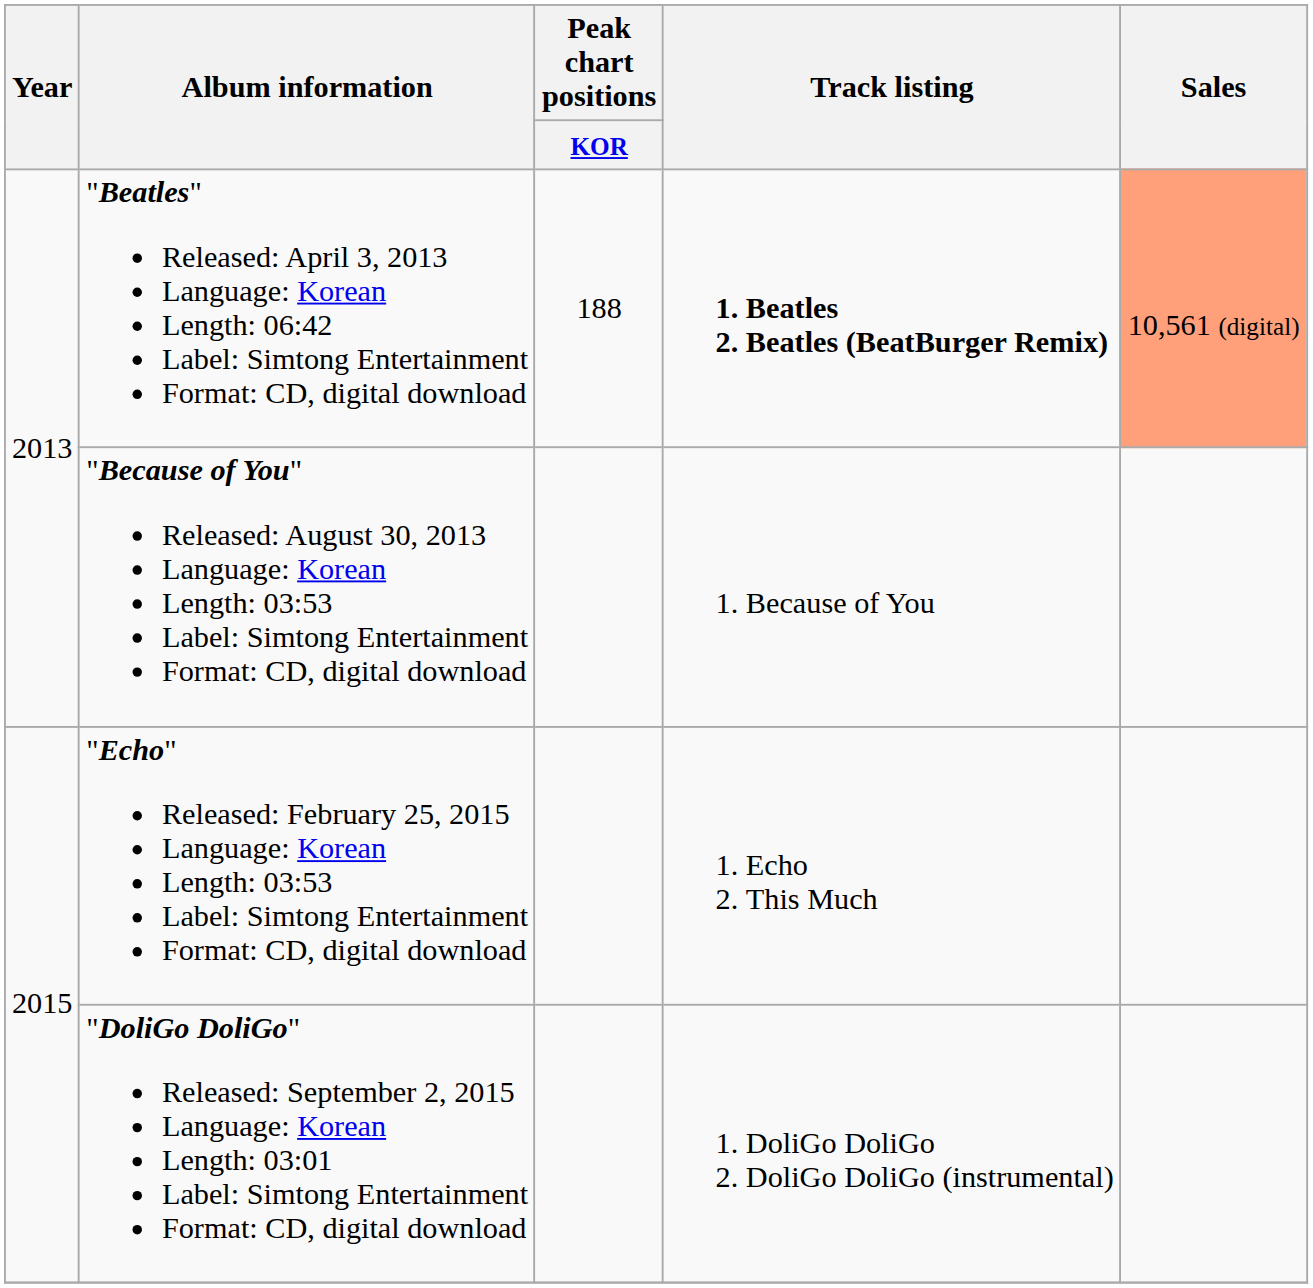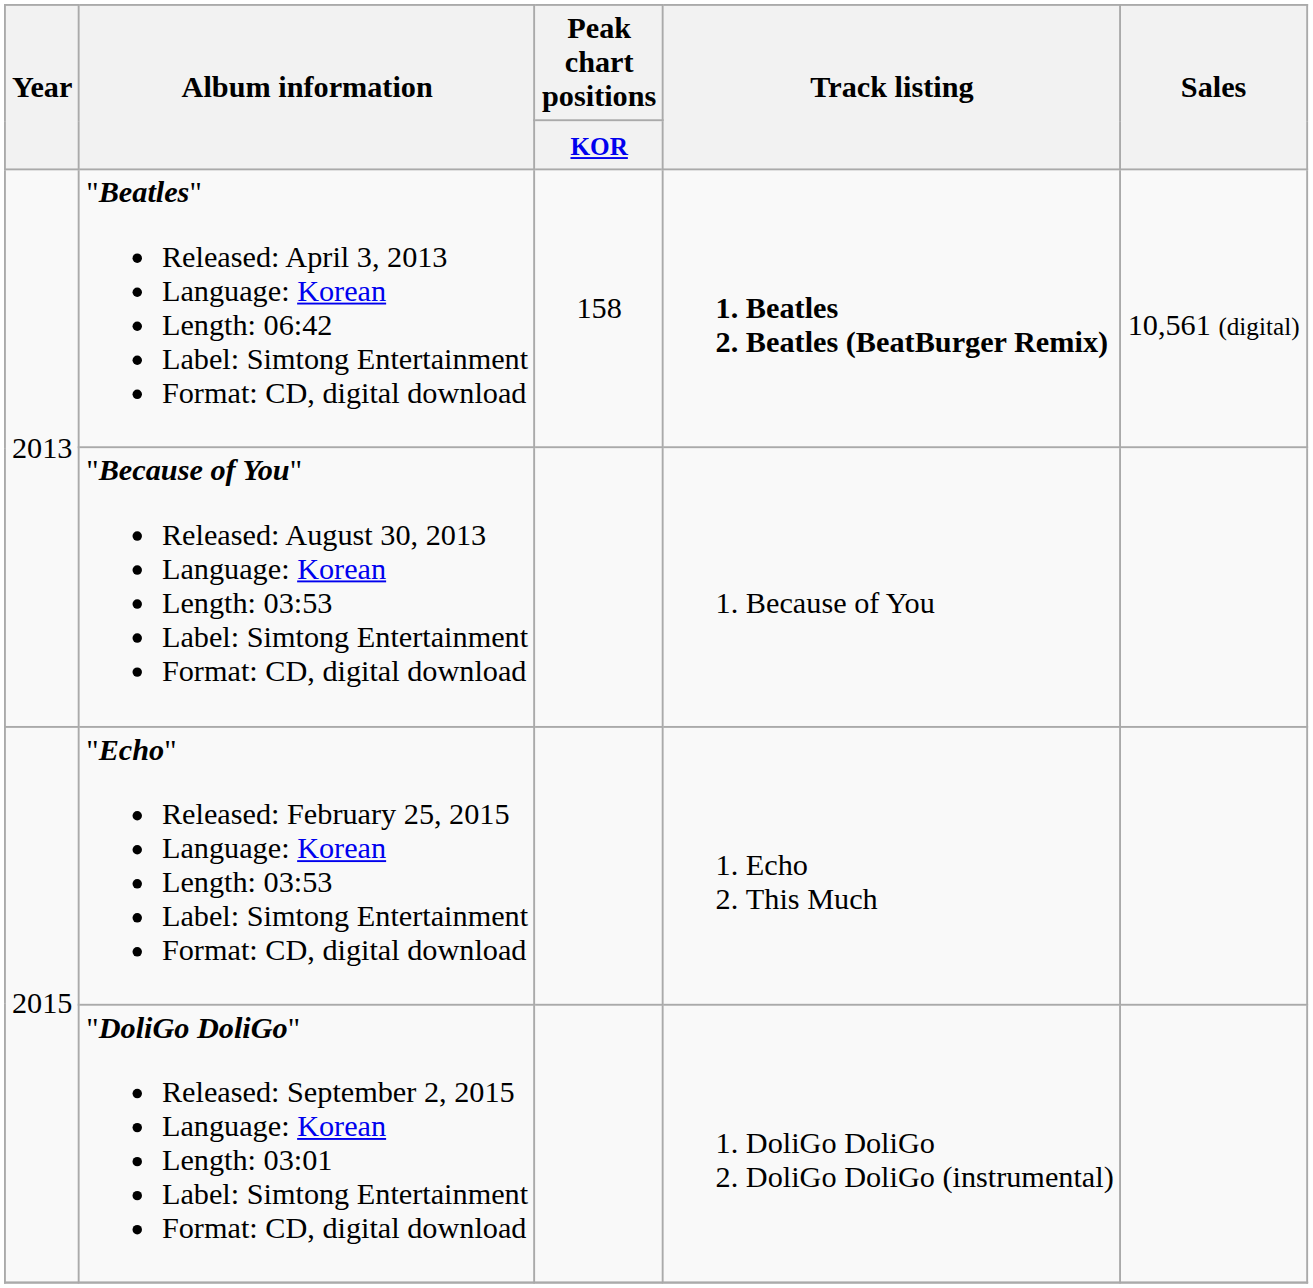(599, 307) 188 -> (599, 307) 158
(1214, 324) lightsalmon background -> (1214, 324) no background
